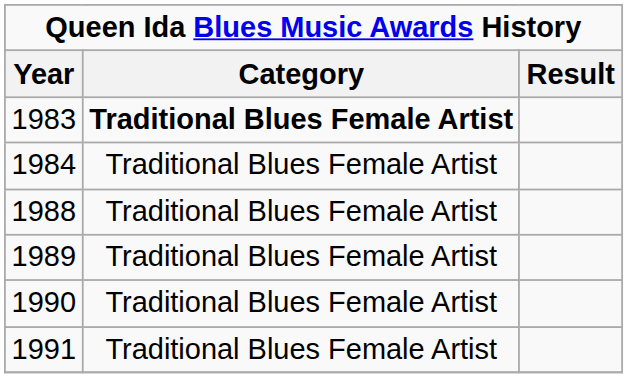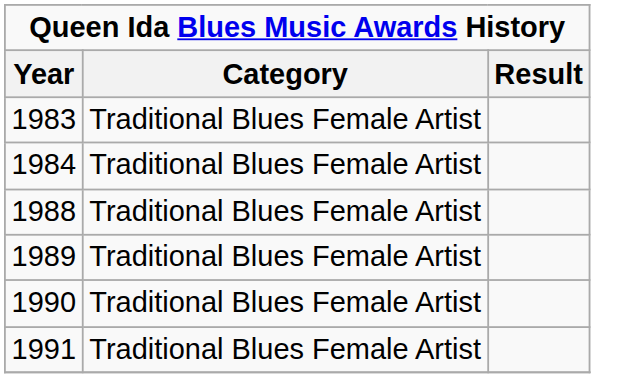(301, 119) bold -> (285, 119) normal
